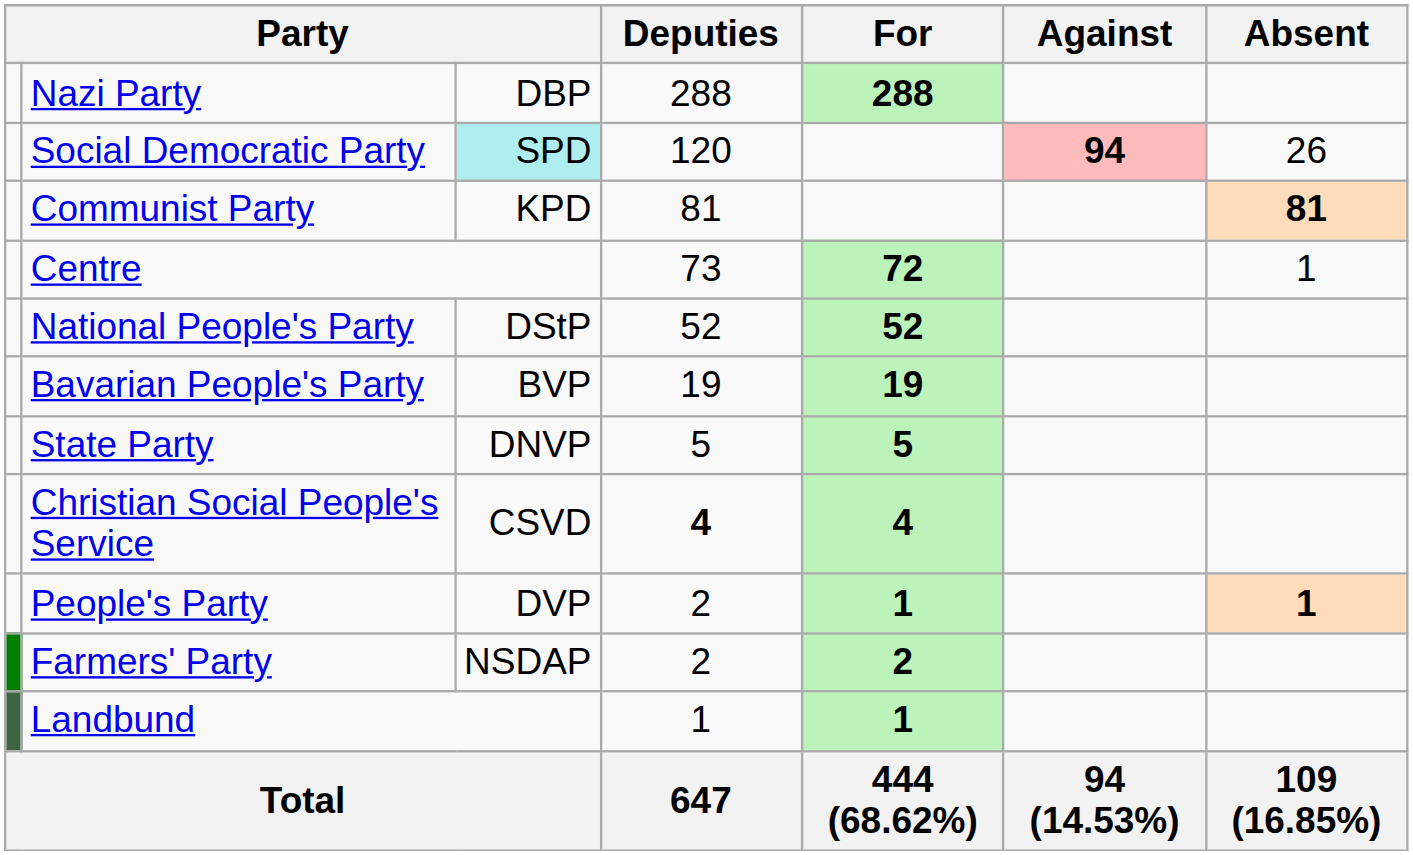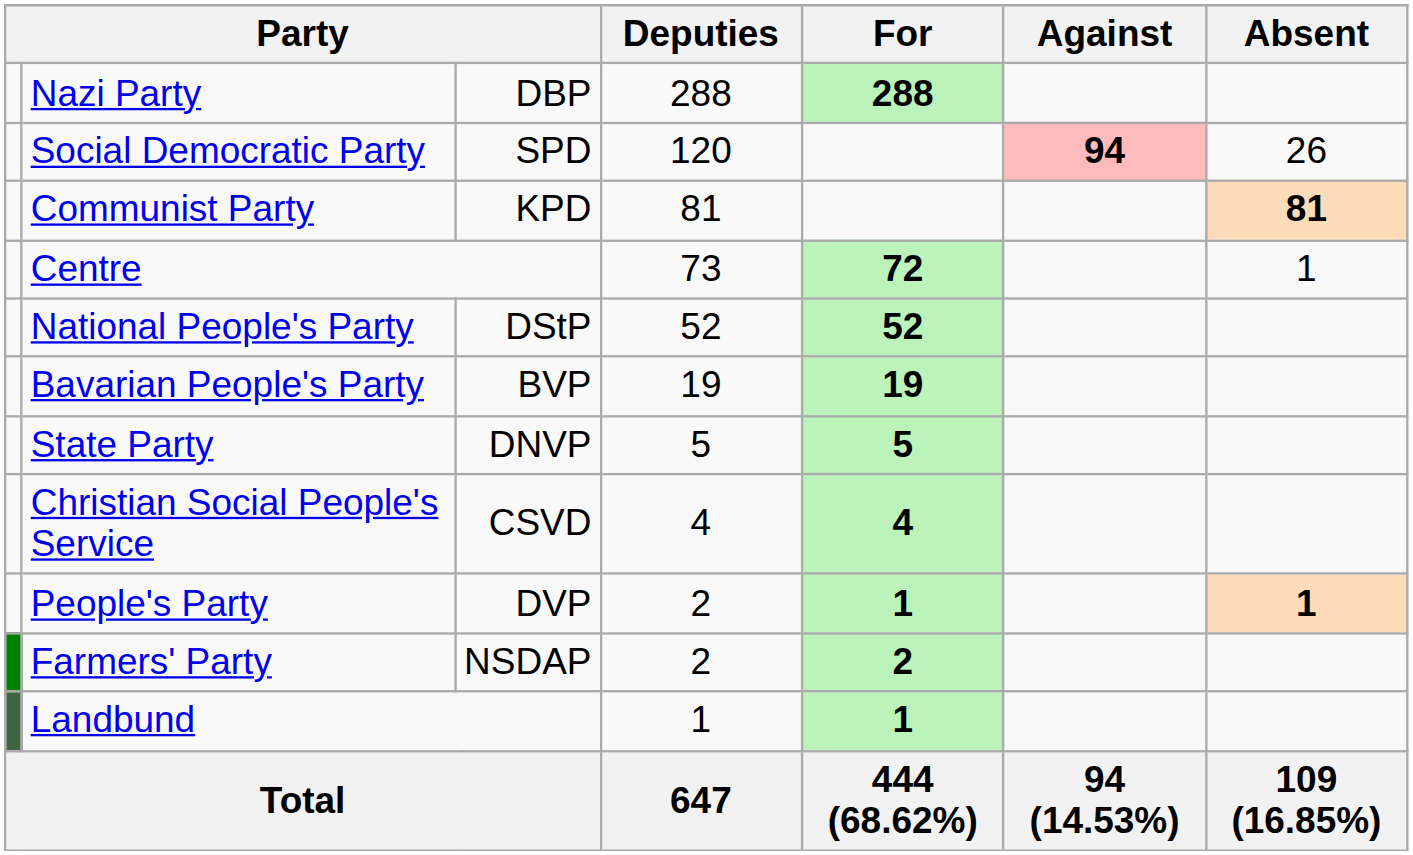(553, 151) paleturquoise background -> (553, 151) no background
(701, 523) bold -> (701, 523) normal
